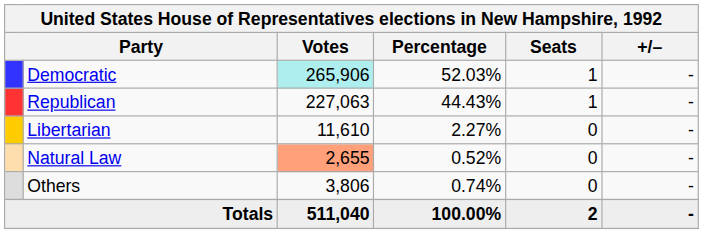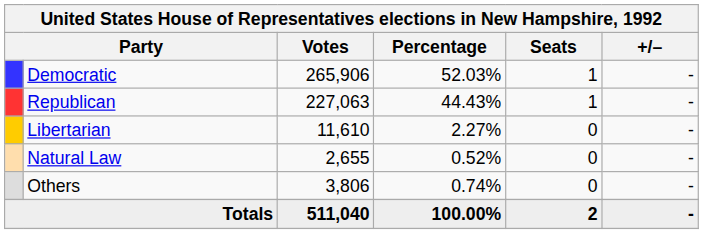(338, 75) paleturquoise background -> (338, 75) no background
(347, 158) lightsalmon background -> (347, 158) no background
